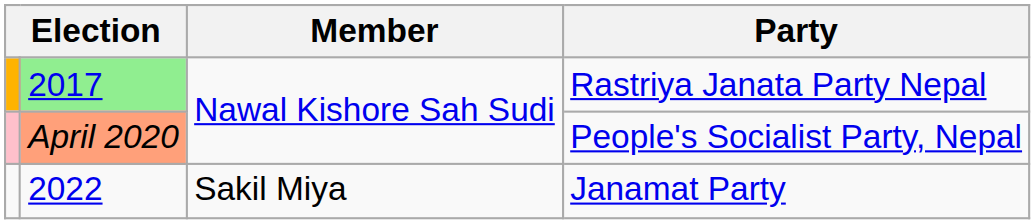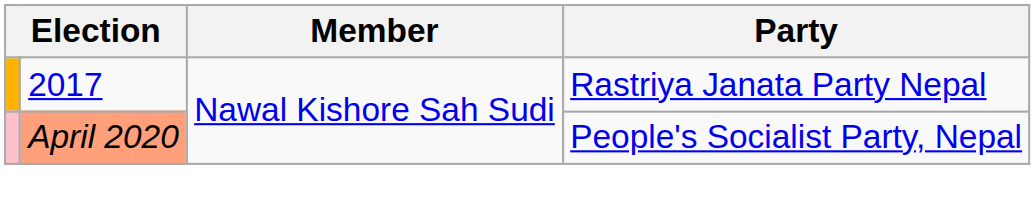(65, 84) lightgreen background -> (65, 84) no background
- row: (678, 190)
